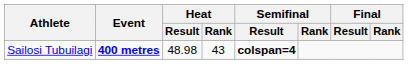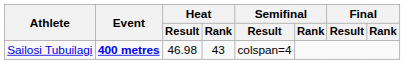(182, 50) 48.98 -> (182, 50) 46.98
(266, 50) bold -> (265, 50) normal
